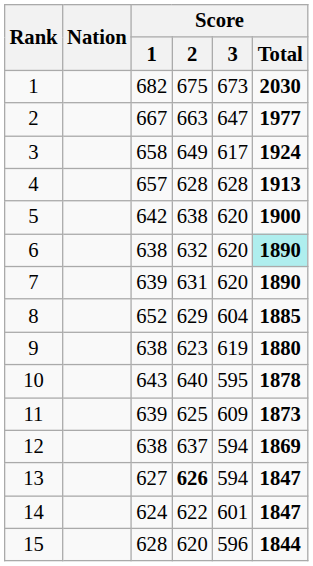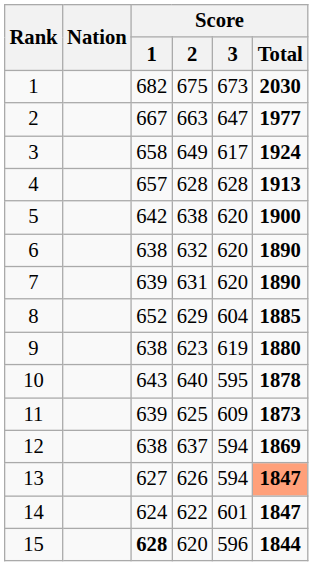(280, 250) paleturquoise background -> (280, 250) no background
(192, 479) bold -> (192, 479) normal
(280, 479) no background -> (280, 479) lightsalmon background
(152, 544) normal -> (152, 544) bold
